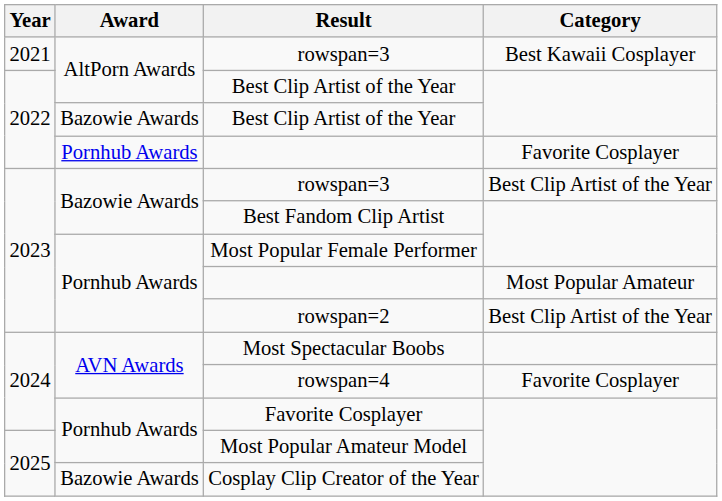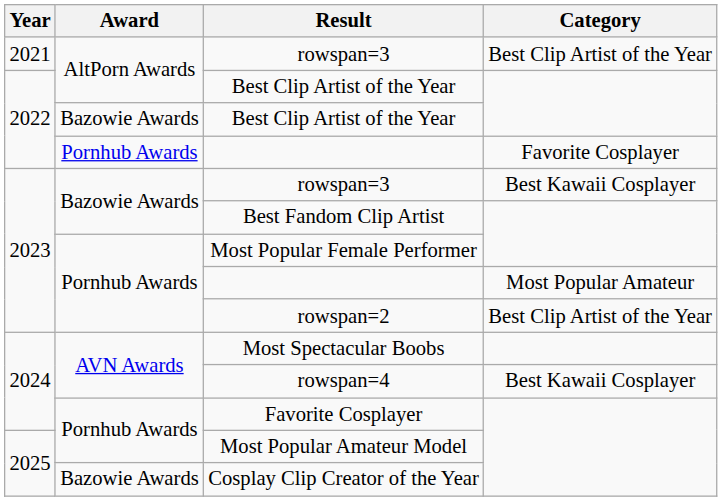(600, 53) Best Kawaii Cosplayer -> (600, 53) Best Clip Artist of the Year
(600, 184) Best Clip Artist of the Year -> (600, 184) Best Kawaii Cosplayer
(600, 380) Favorite Cosplayer -> (600, 380) Best Kawaii Cosplayer
